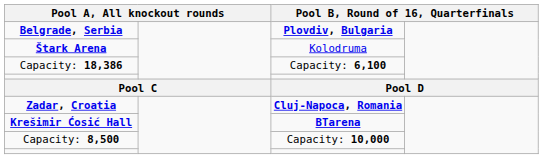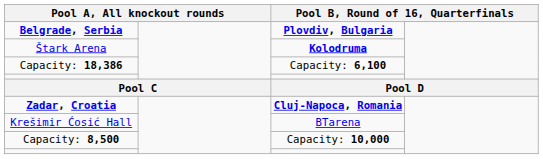(71, 48) bold -> (71, 48) normal
(338, 48) normal -> (338, 48) bold
(71, 122) bold -> (71, 122) normal
(338, 122) bold -> (338, 122) normal
